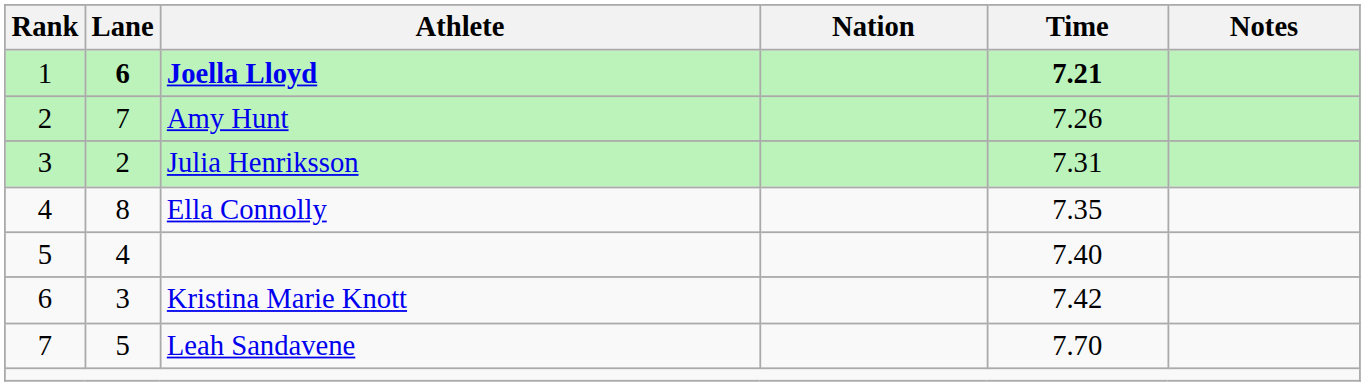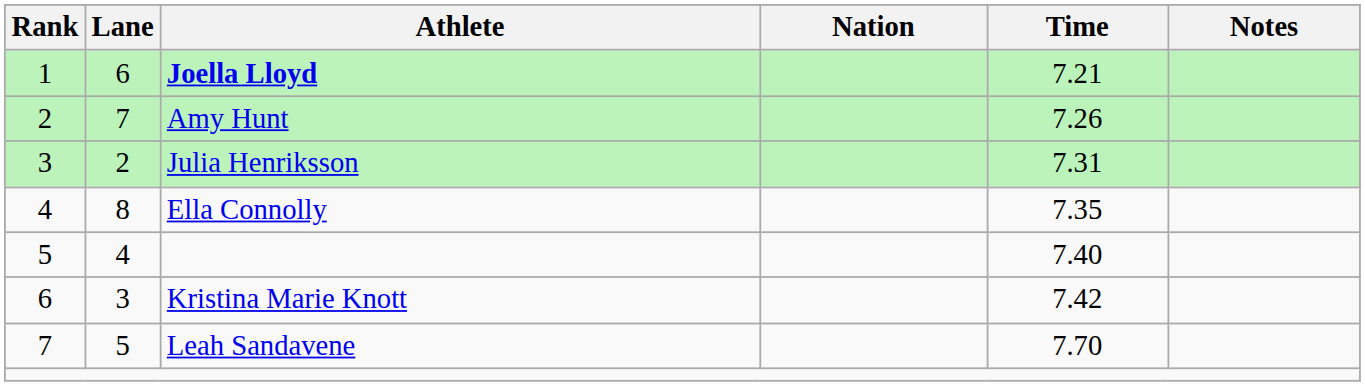(123, 72) bold -> (123, 72) normal
(1077, 72) bold -> (1077, 72) normal
